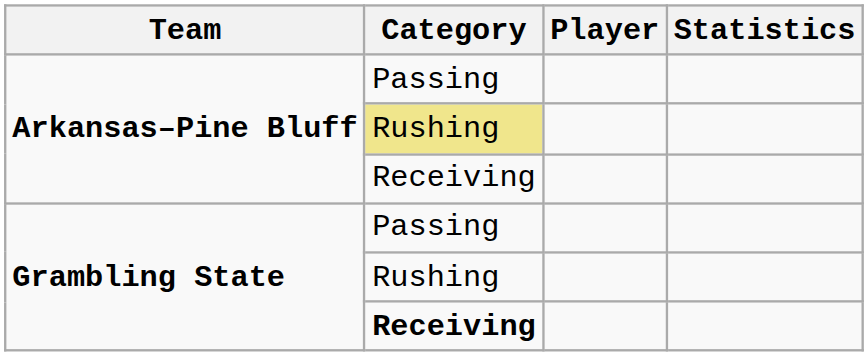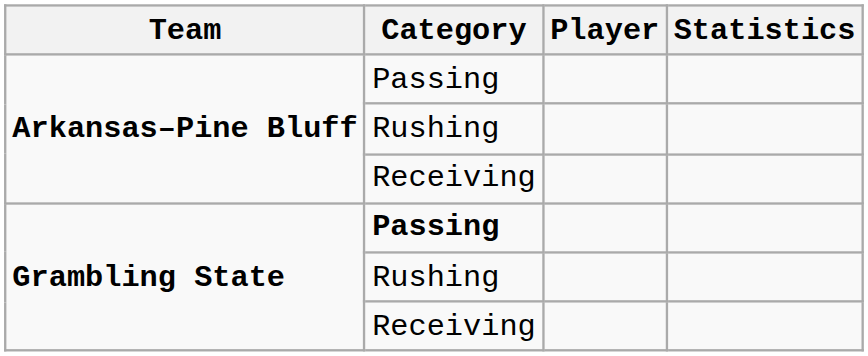(436, 129) khaki background -> (436, 129) no background
(436, 228) normal -> (436, 228) bold
(454, 326) bold -> (454, 326) normal
